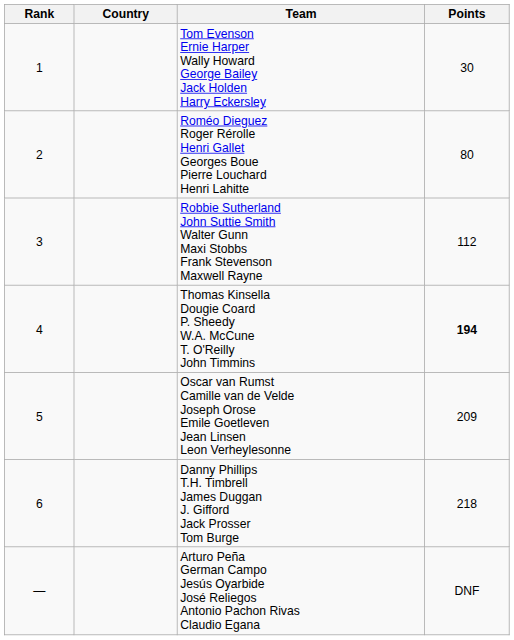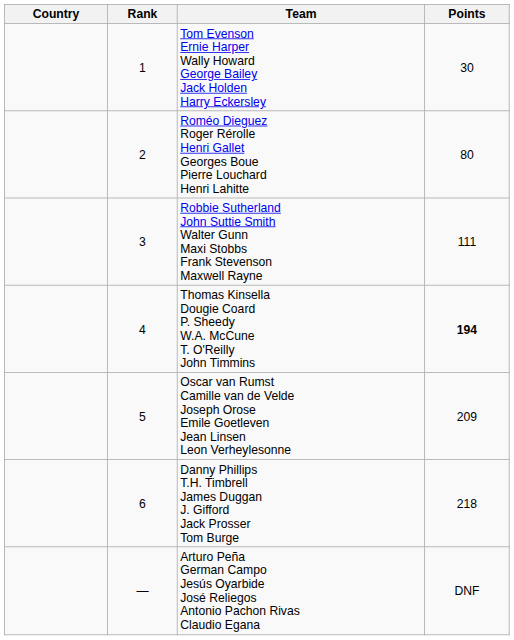columns swapped: (39, 14) <-> (126, 14)
(467, 242) 112 -> (467, 242) 111
